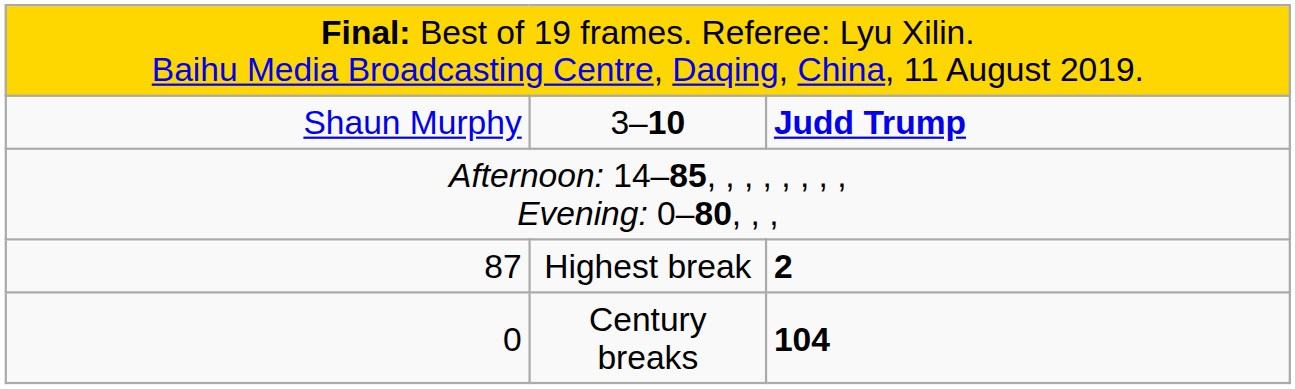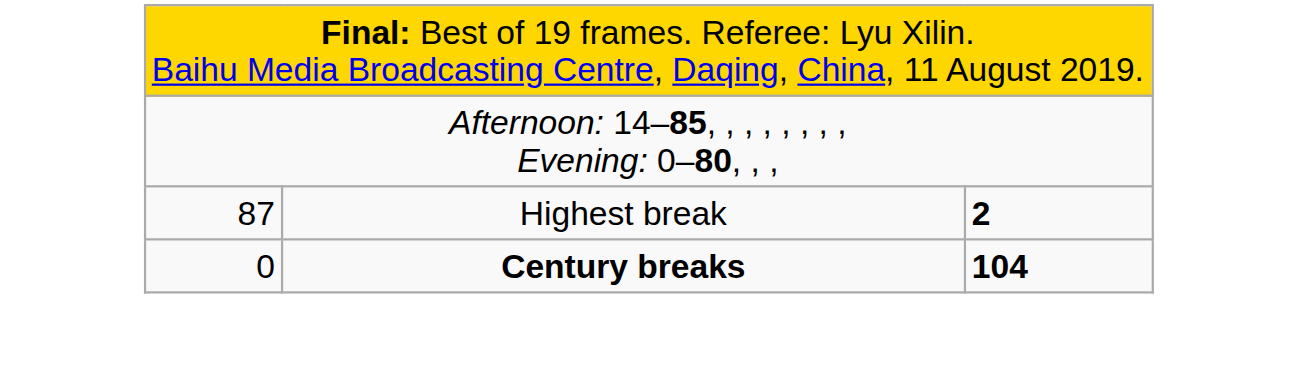- row: (413, 123)
(648, 339) normal -> (623, 267) bold
